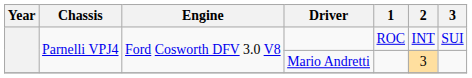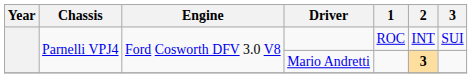(423, 61) normal -> (423, 61) bold
